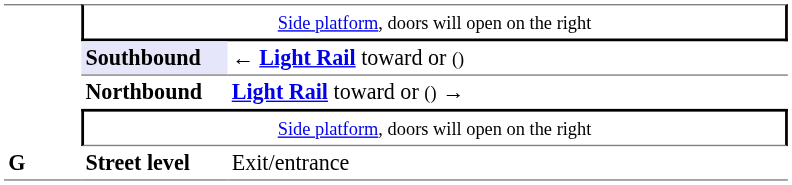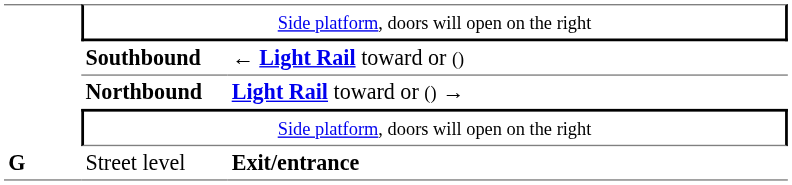(143, 57) lavender background -> (143, 57) no background
(138, 162) bold -> (135, 162) normal
(291, 162) normal -> (295, 162) bold
